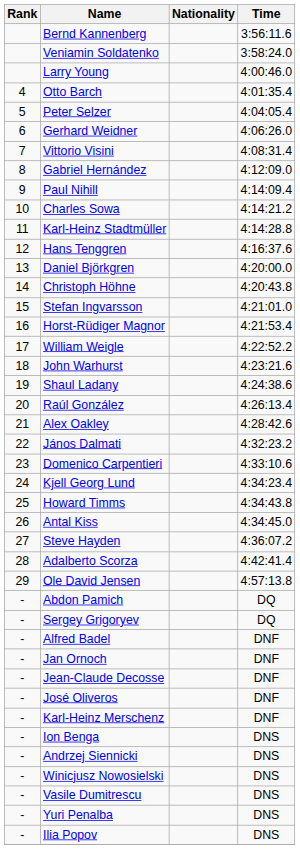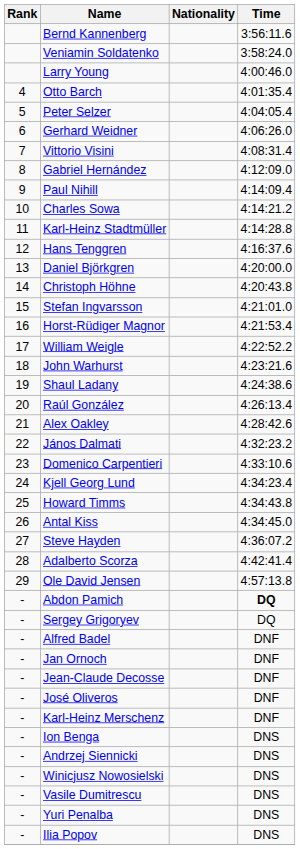(266, 600) normal -> (266, 600) bold
